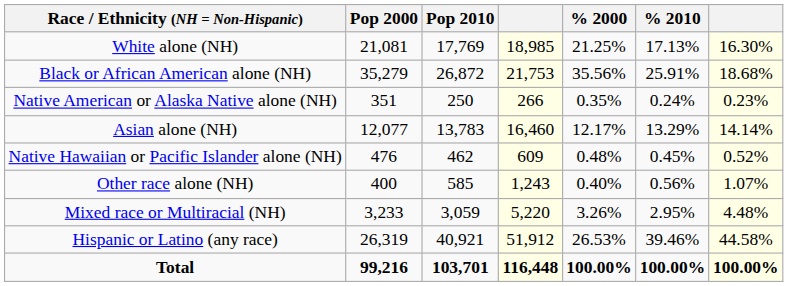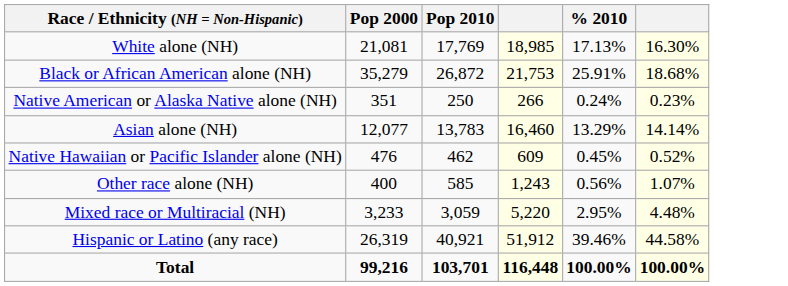- column: (599, 18)
